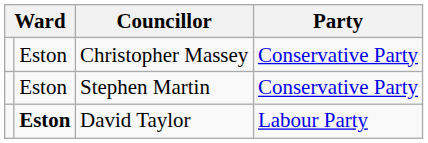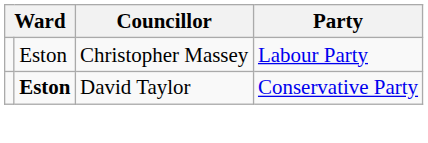(338, 54) Conservative Party -> (313, 54) Labour Party
- row: (145, 87)
(313, 120) Labour Party -> (338, 87) Conservative Party
